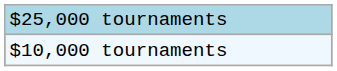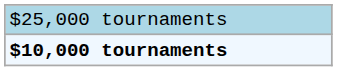(119, 50) normal -> (119, 50) bold
